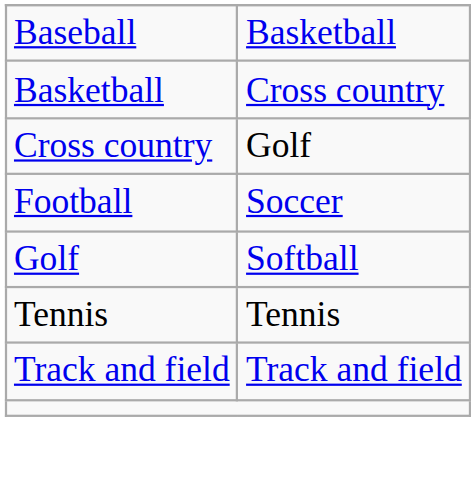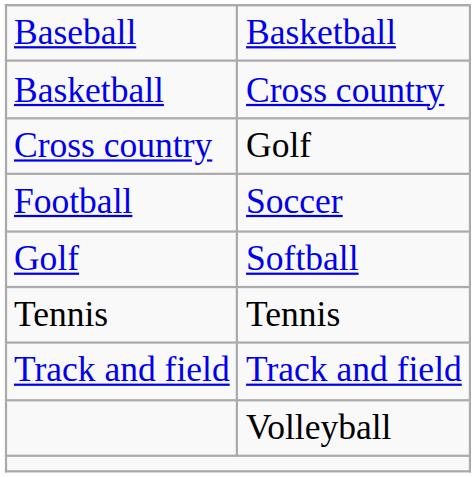+ row: (319, 426)
